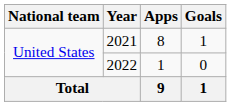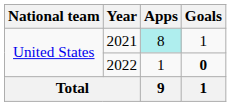(161, 40) no background -> (161, 40) paleturquoise background
(203, 64) normal -> (203, 64) bold
